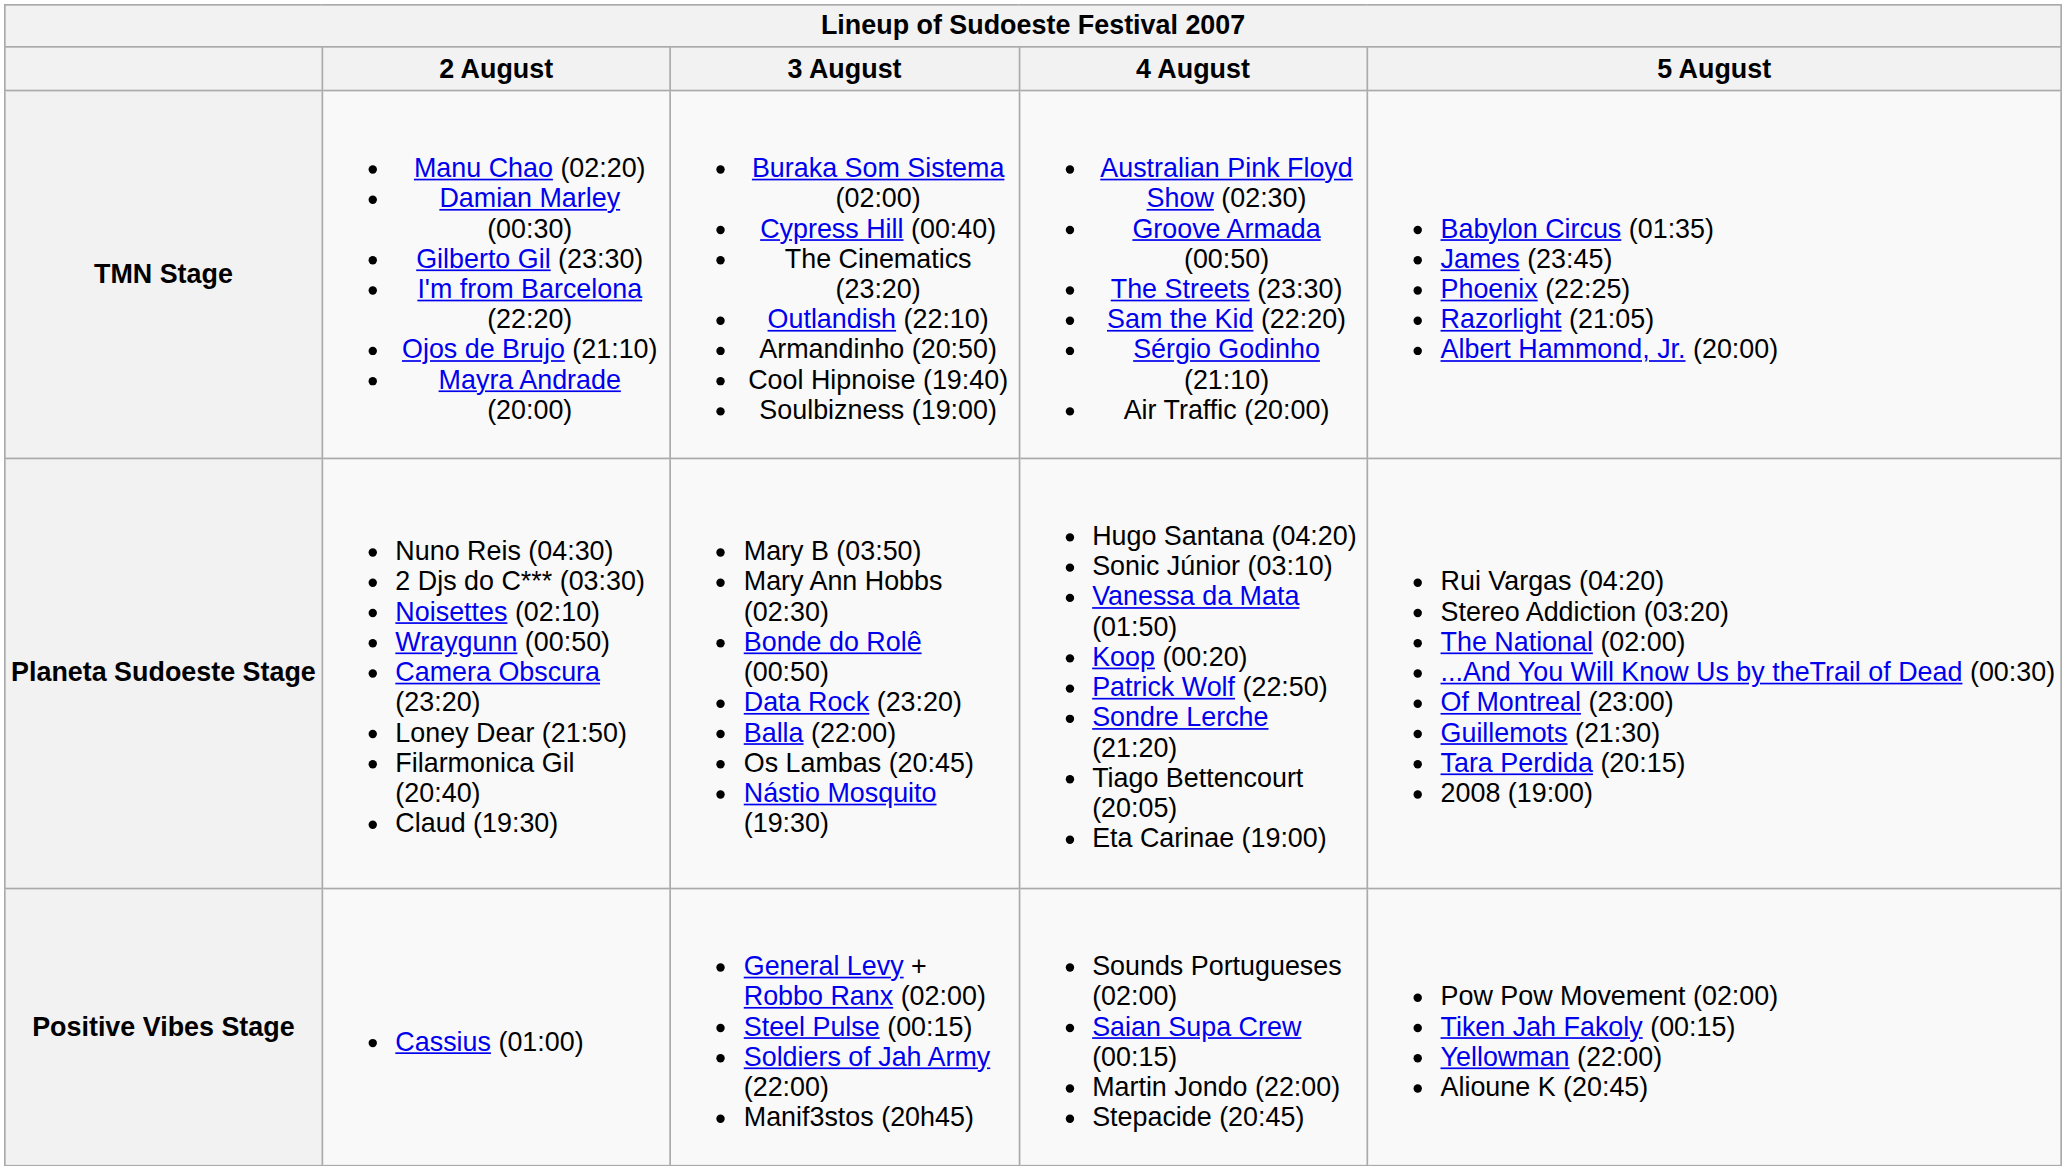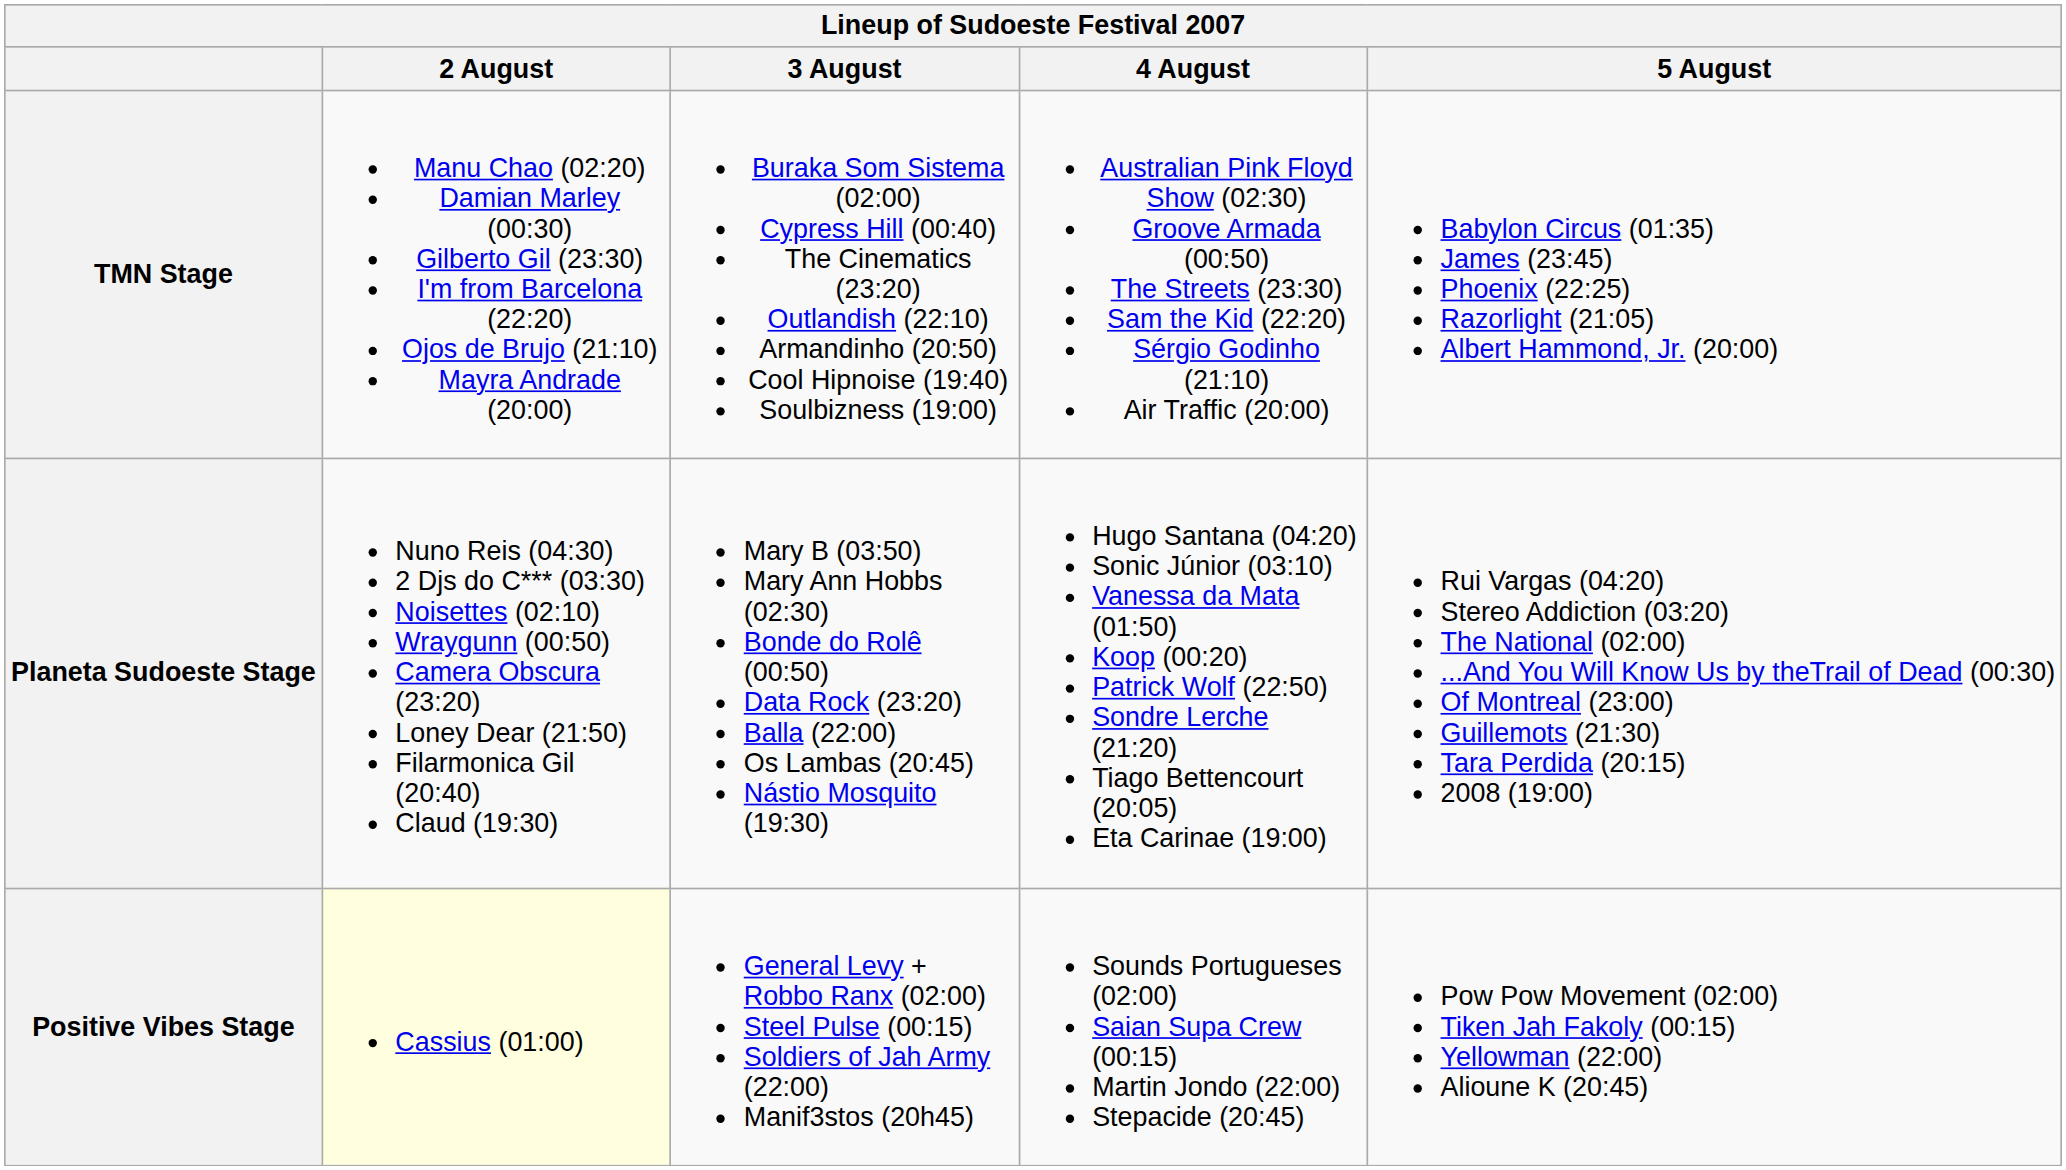(496, 1042) no background -> (496, 1042) lightyellow background
